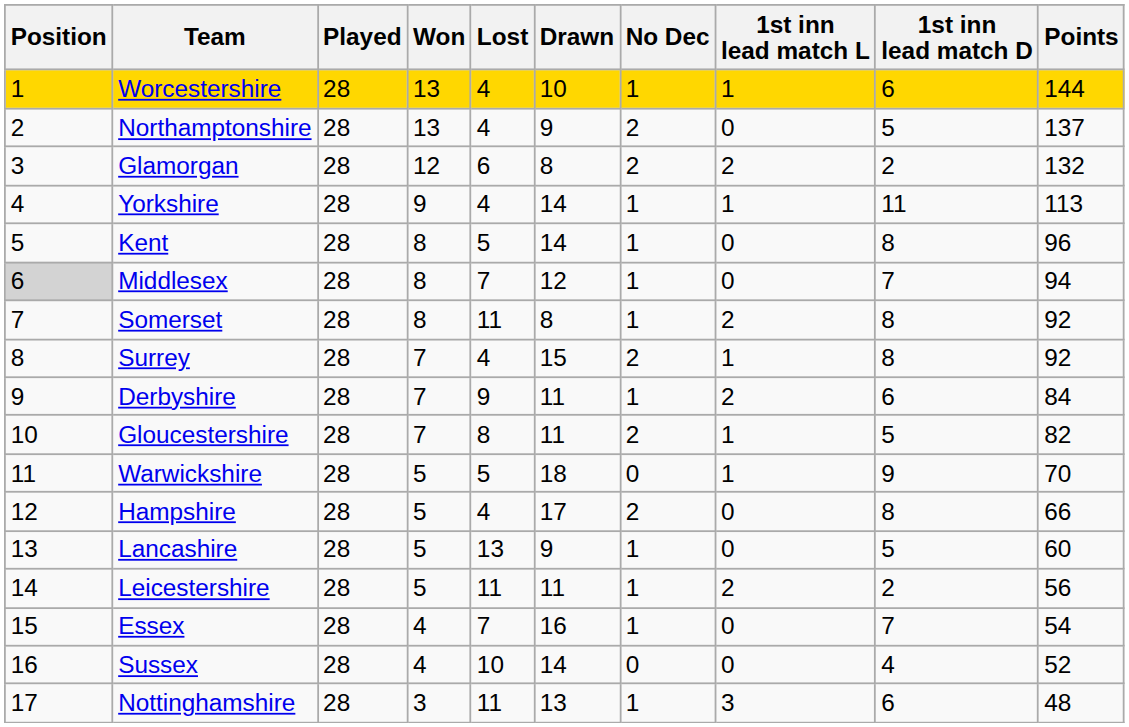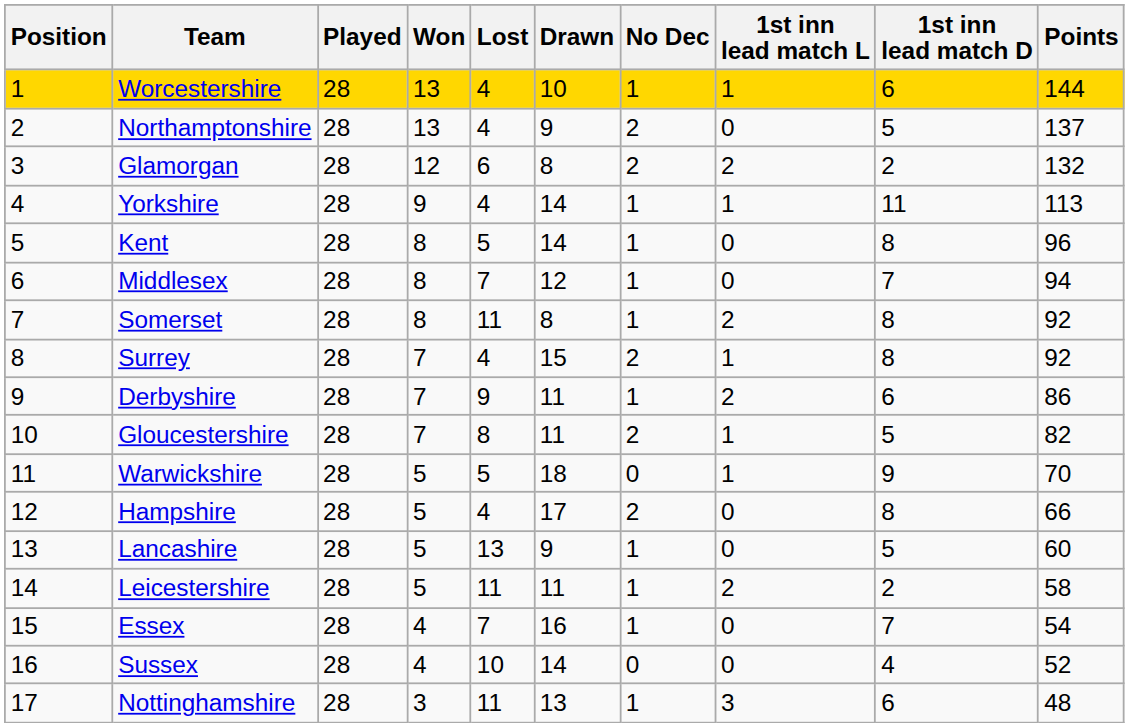(17, 281) lightgrey background -> (17, 281) no background
(1058, 396) 84 -> (1058, 396) 86
(1058, 588) 56 -> (1058, 588) 58
